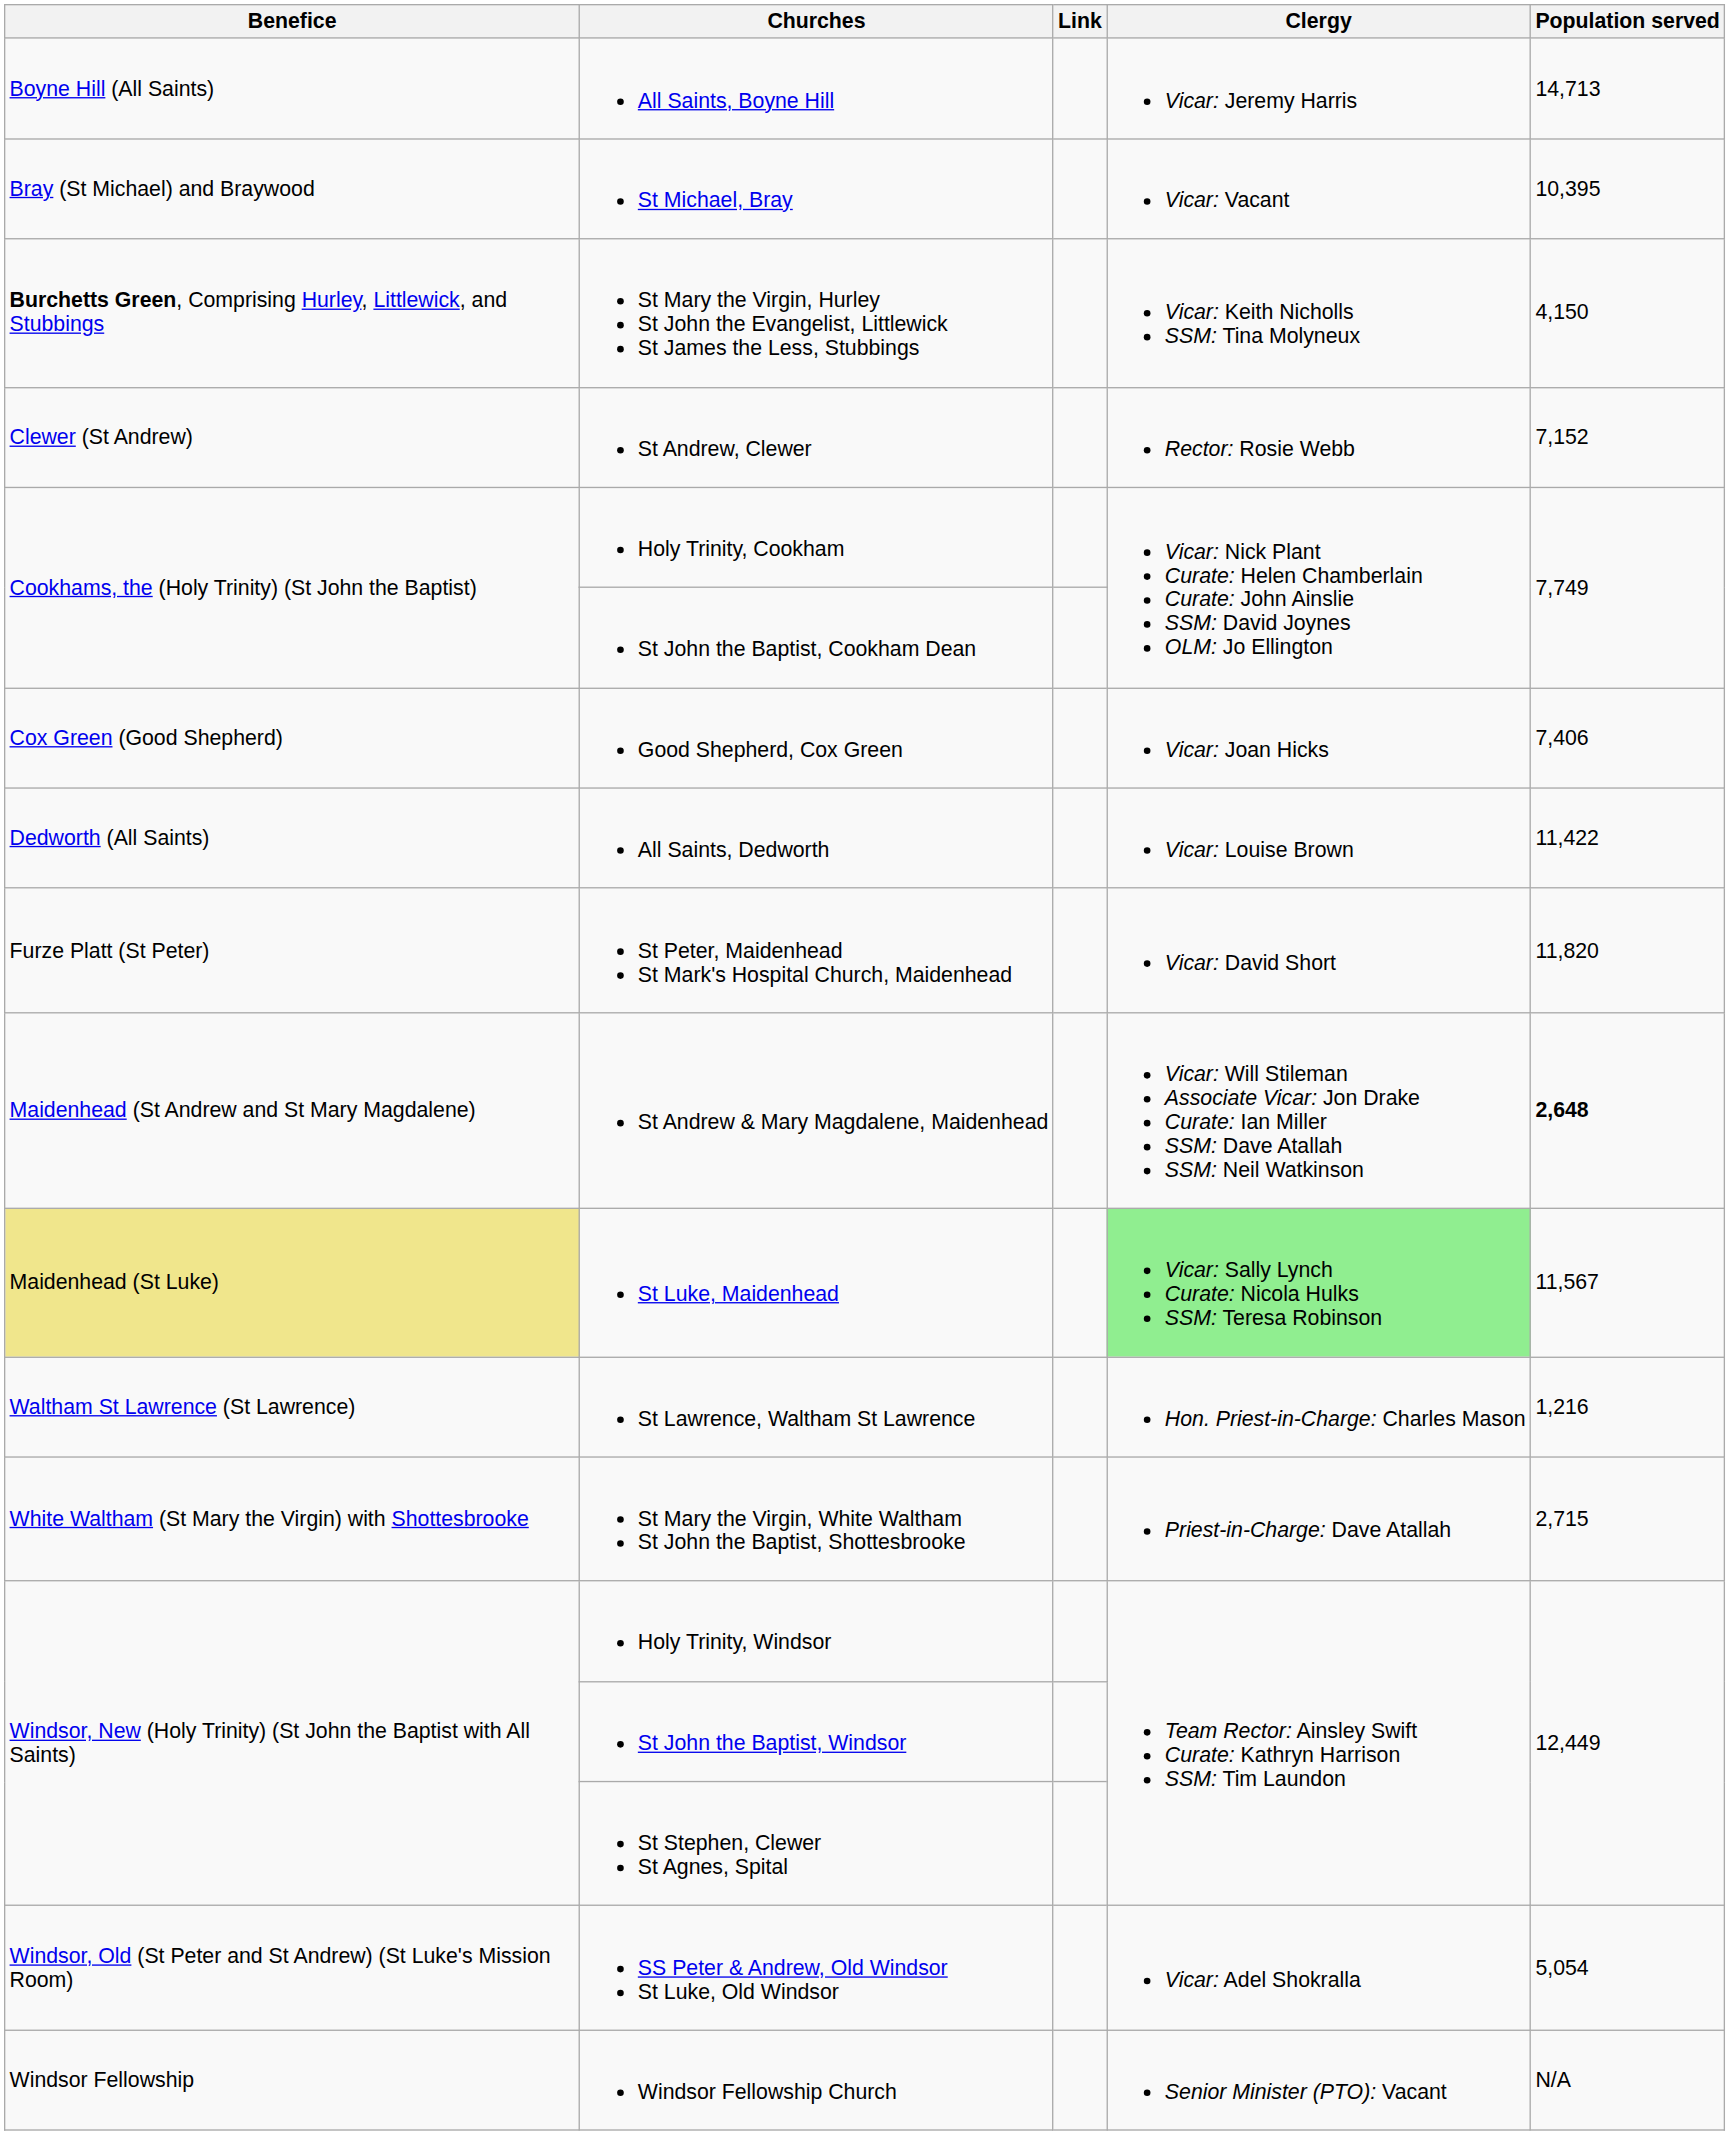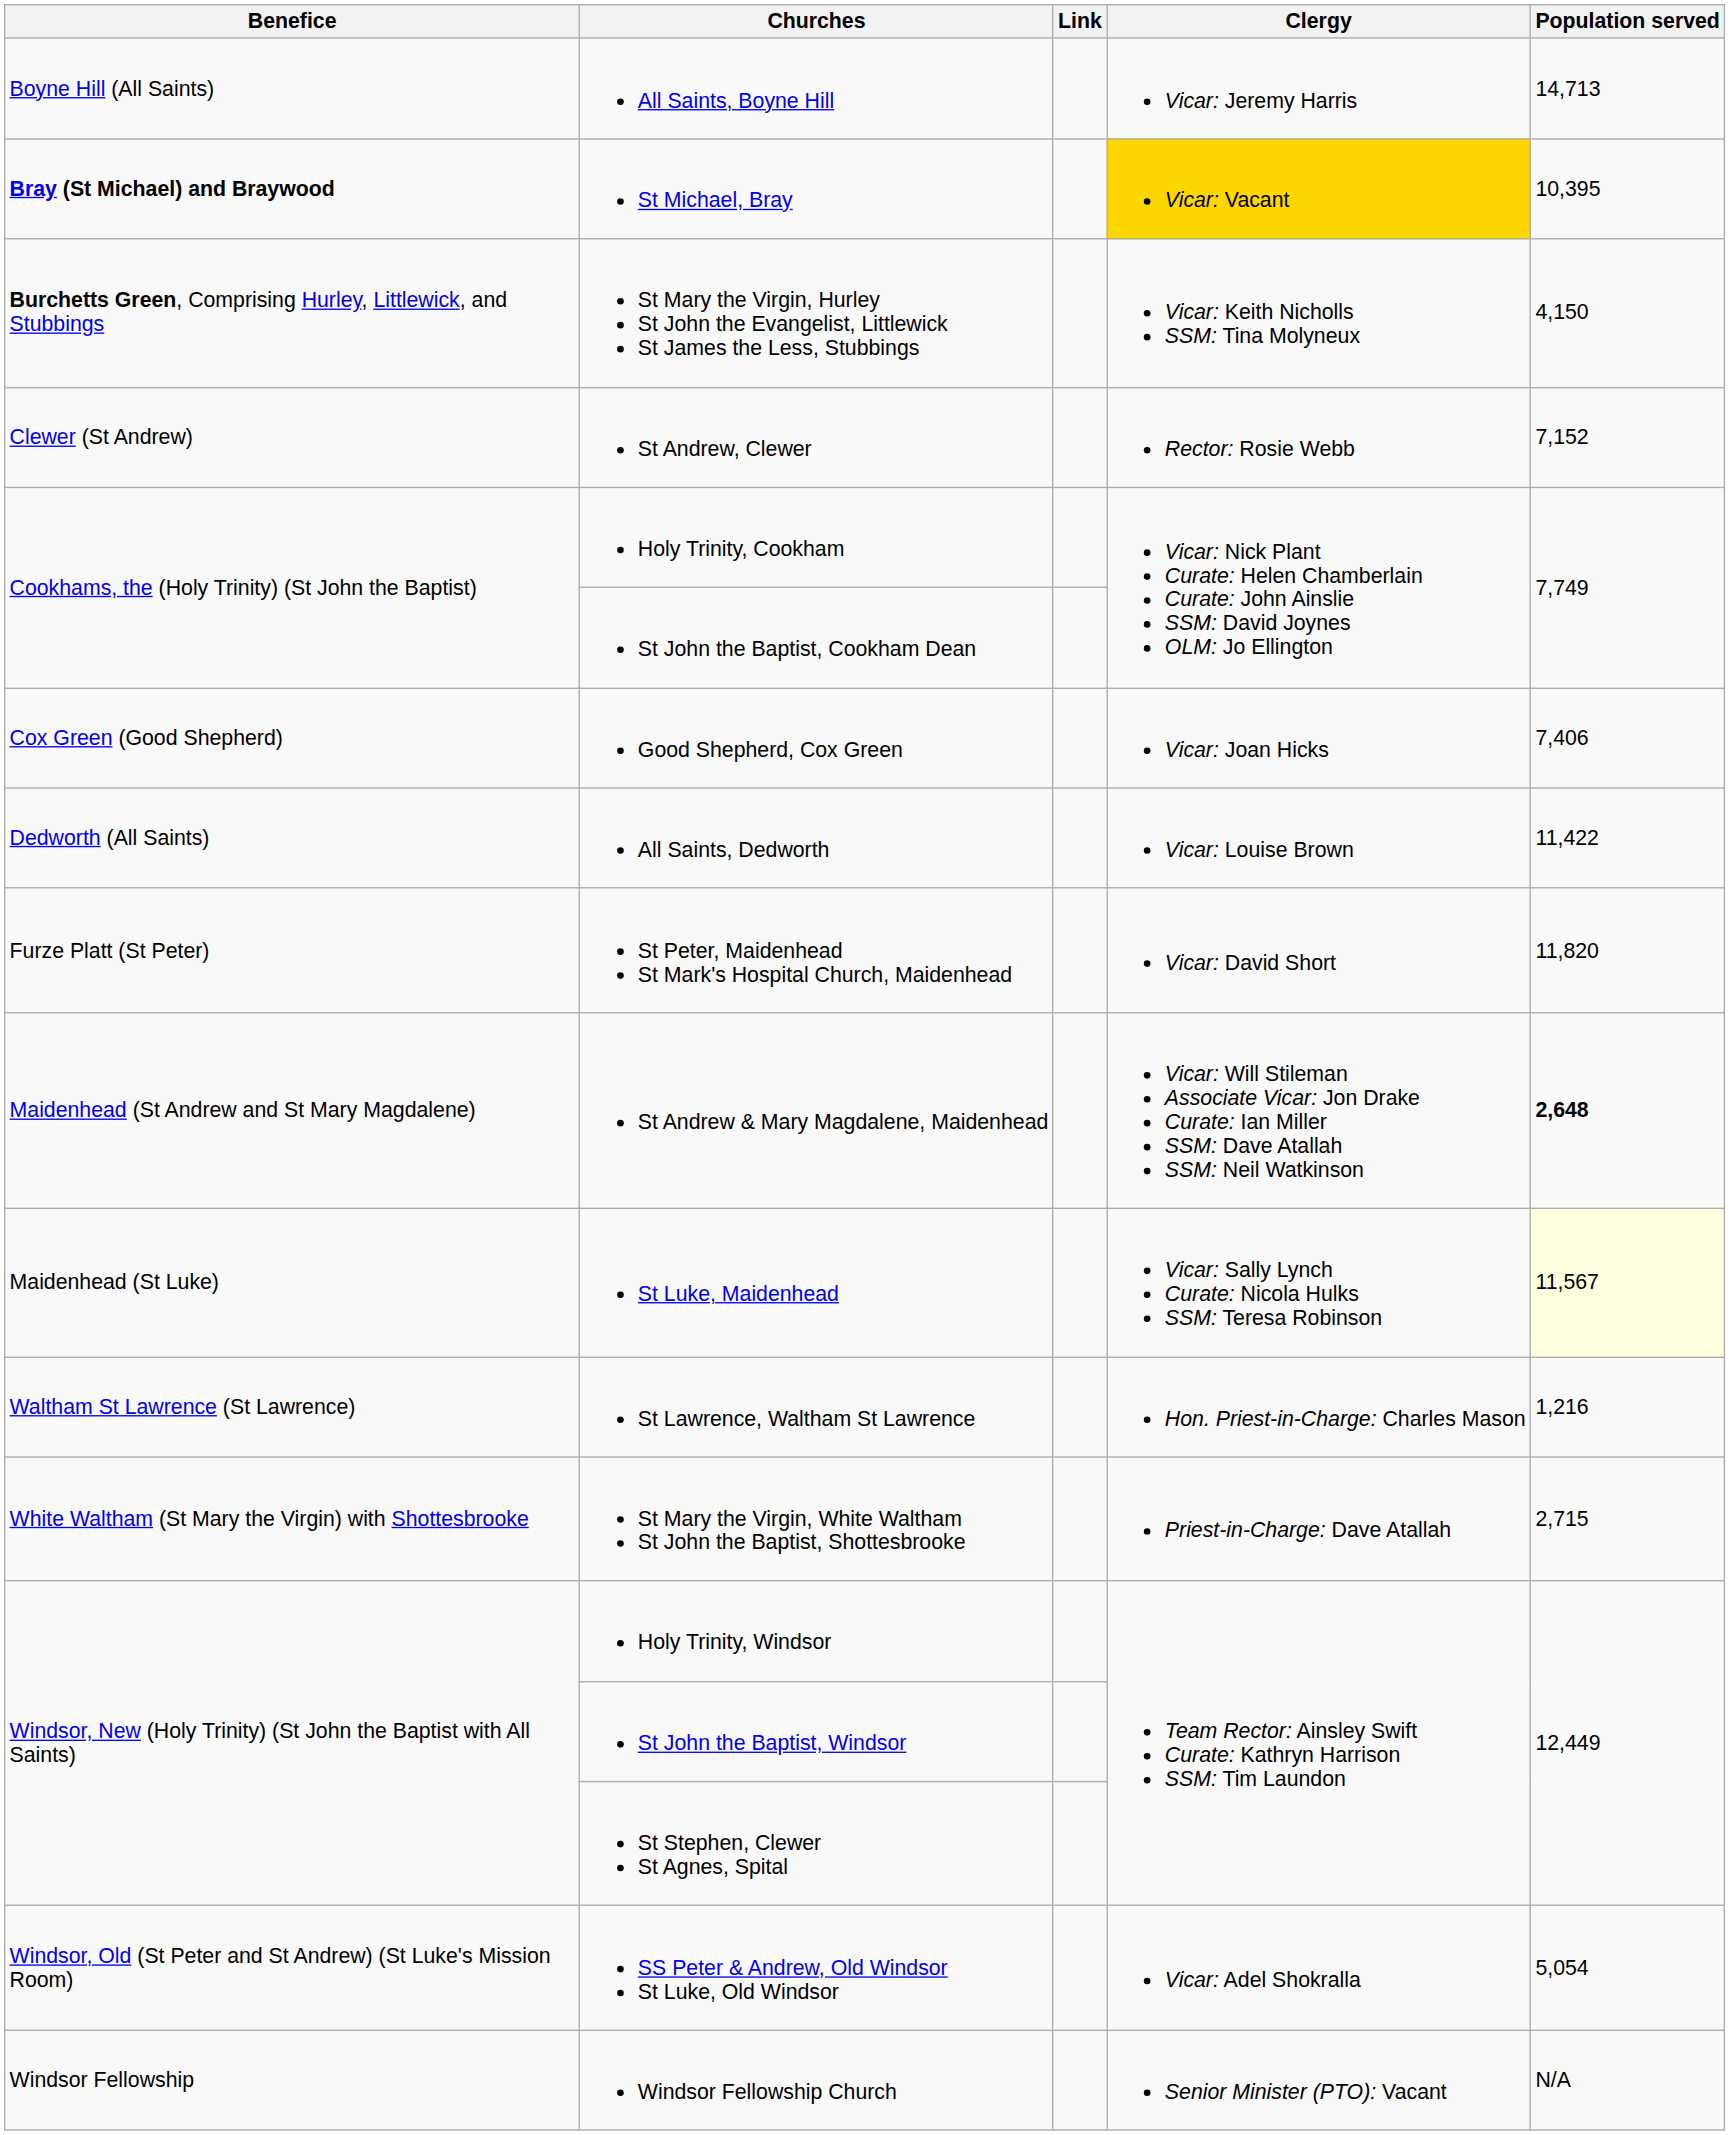(162, 188) normal -> (172, 188) bold
(1319, 201) no background -> (1319, 201) gold background
(114, 1282) khaki background -> (114, 1282) no background
(1319, 1295) lightgreen background -> (1319, 1295) no background
(1567, 1282) no background -> (1567, 1282) lightyellow background
